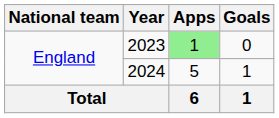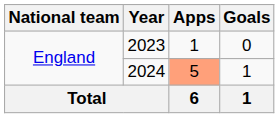(194, 44) lightgreen background -> (194, 44) no background
(194, 71) no background -> (194, 71) lightsalmon background
